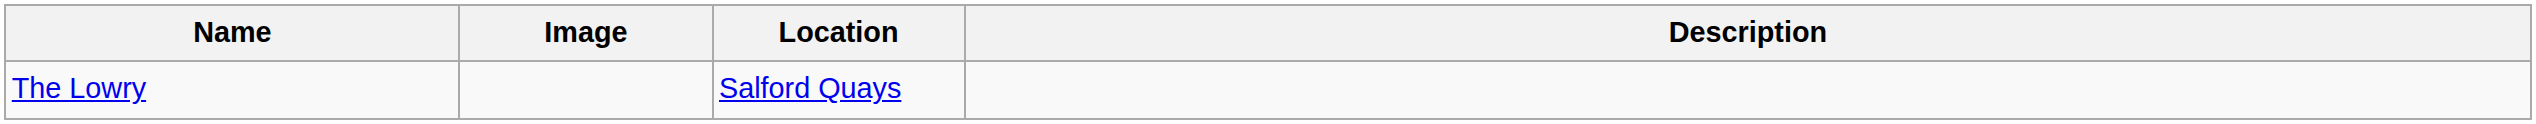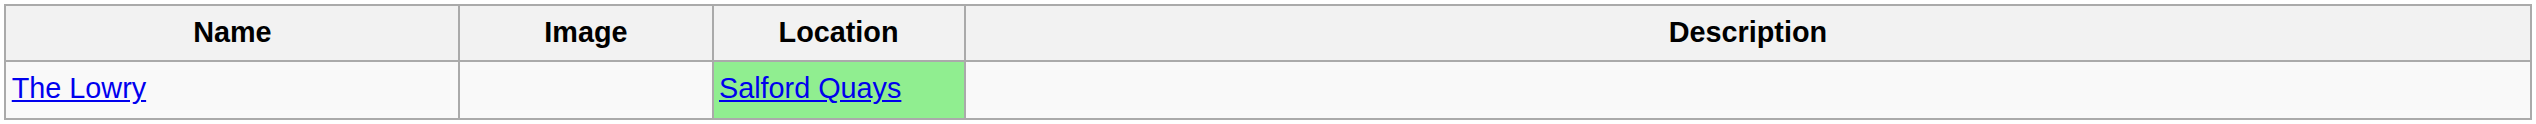(810, 89) no background -> (810, 89) lightgreen background
